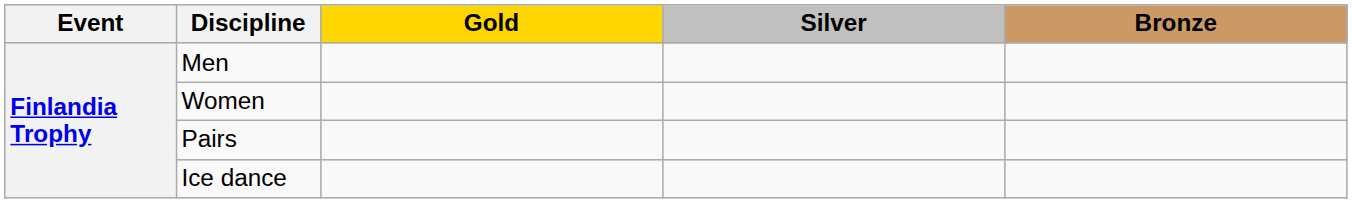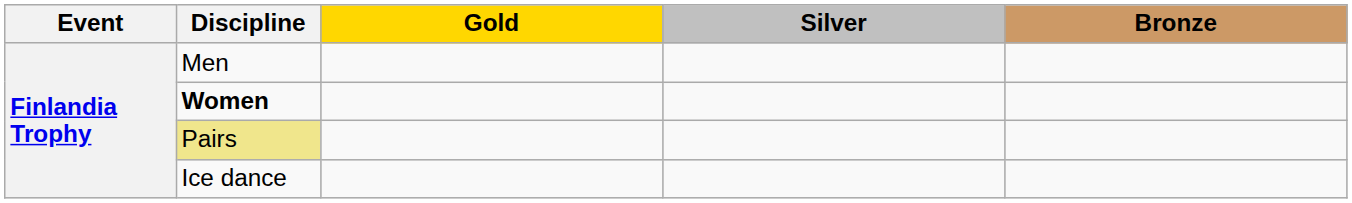(223, 100) normal -> (225, 100) bold
(209, 139) no background -> (209, 139) khaki background
